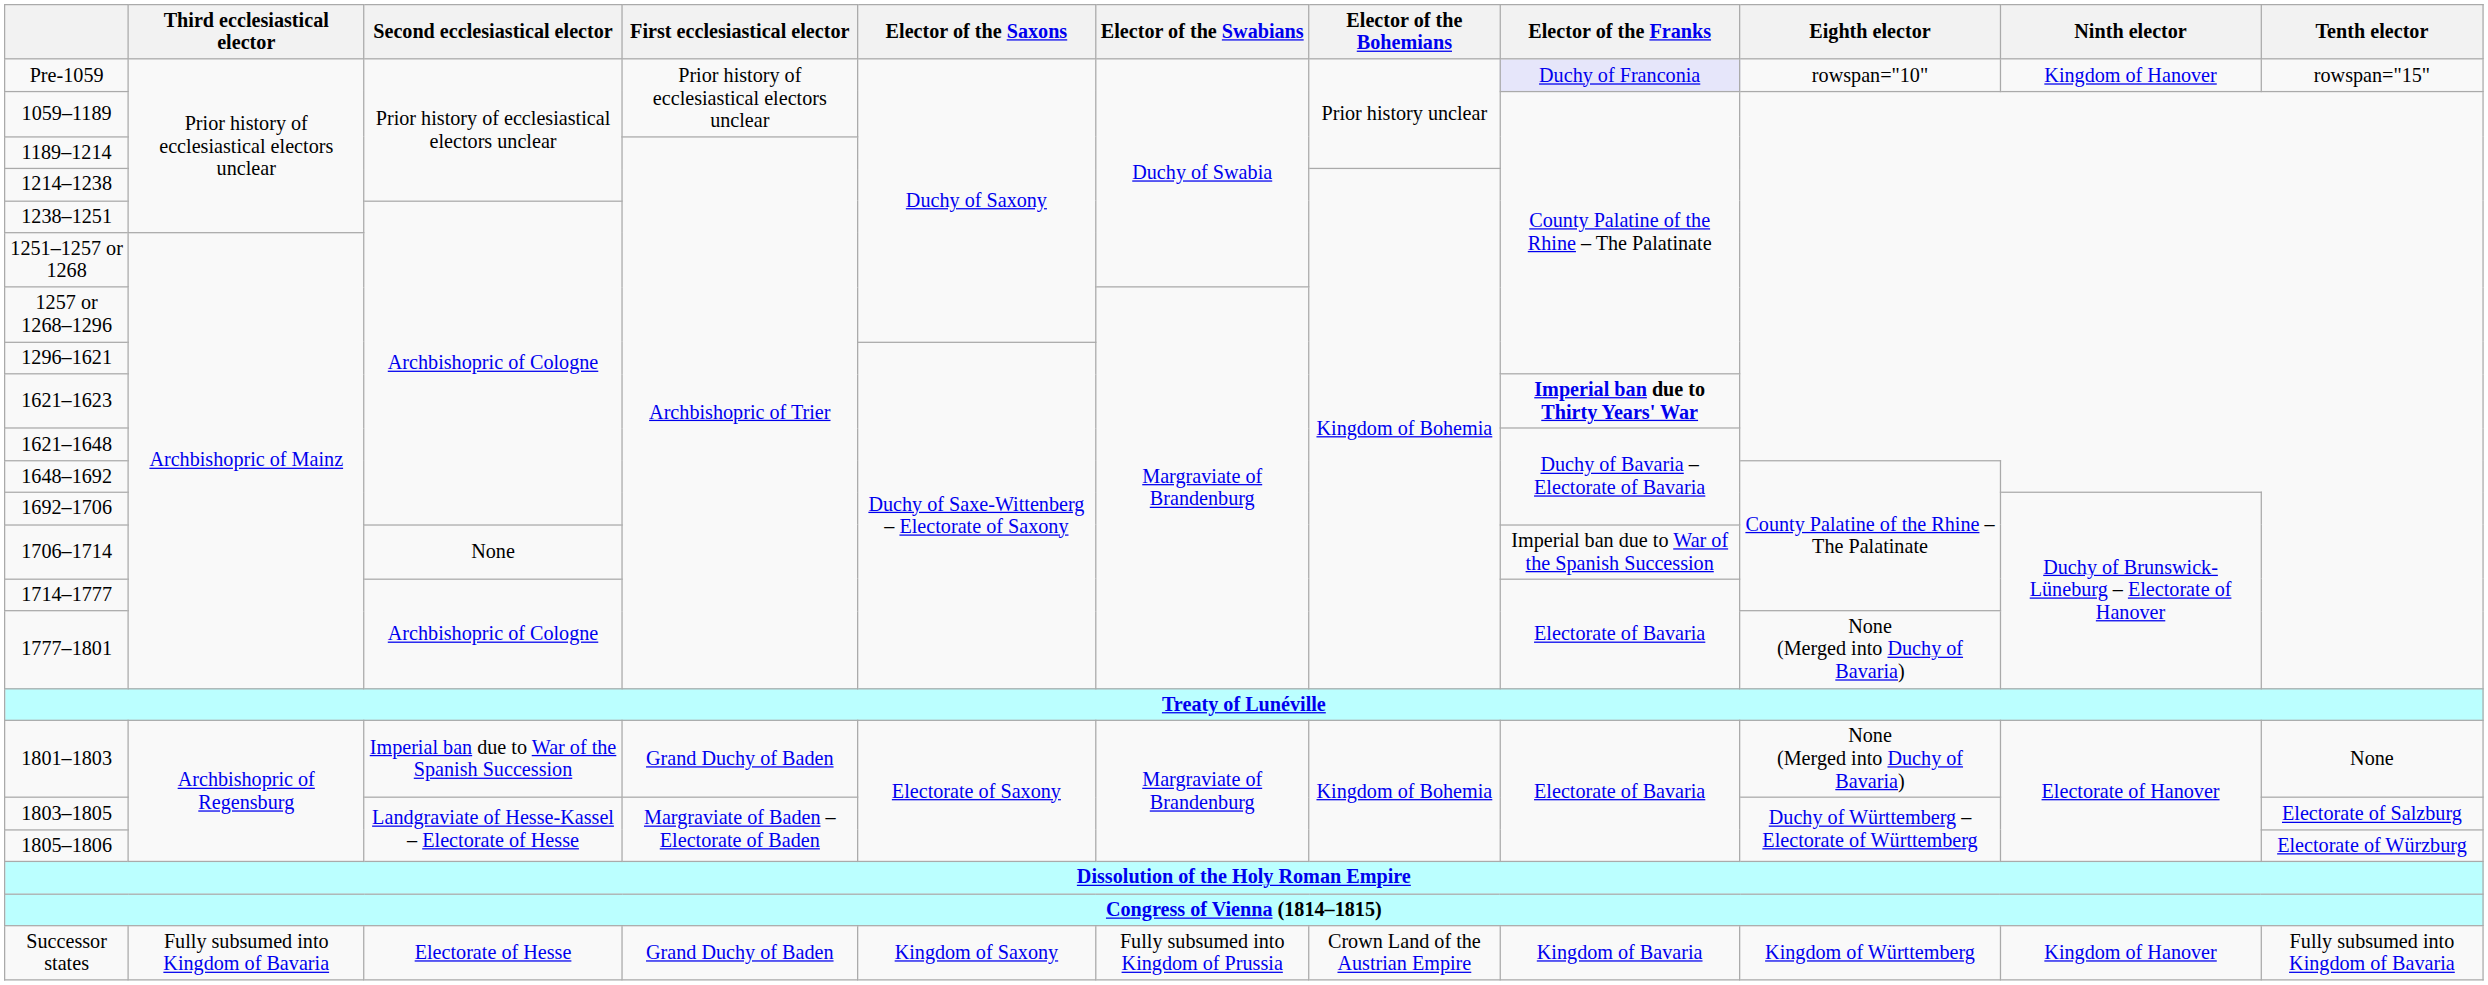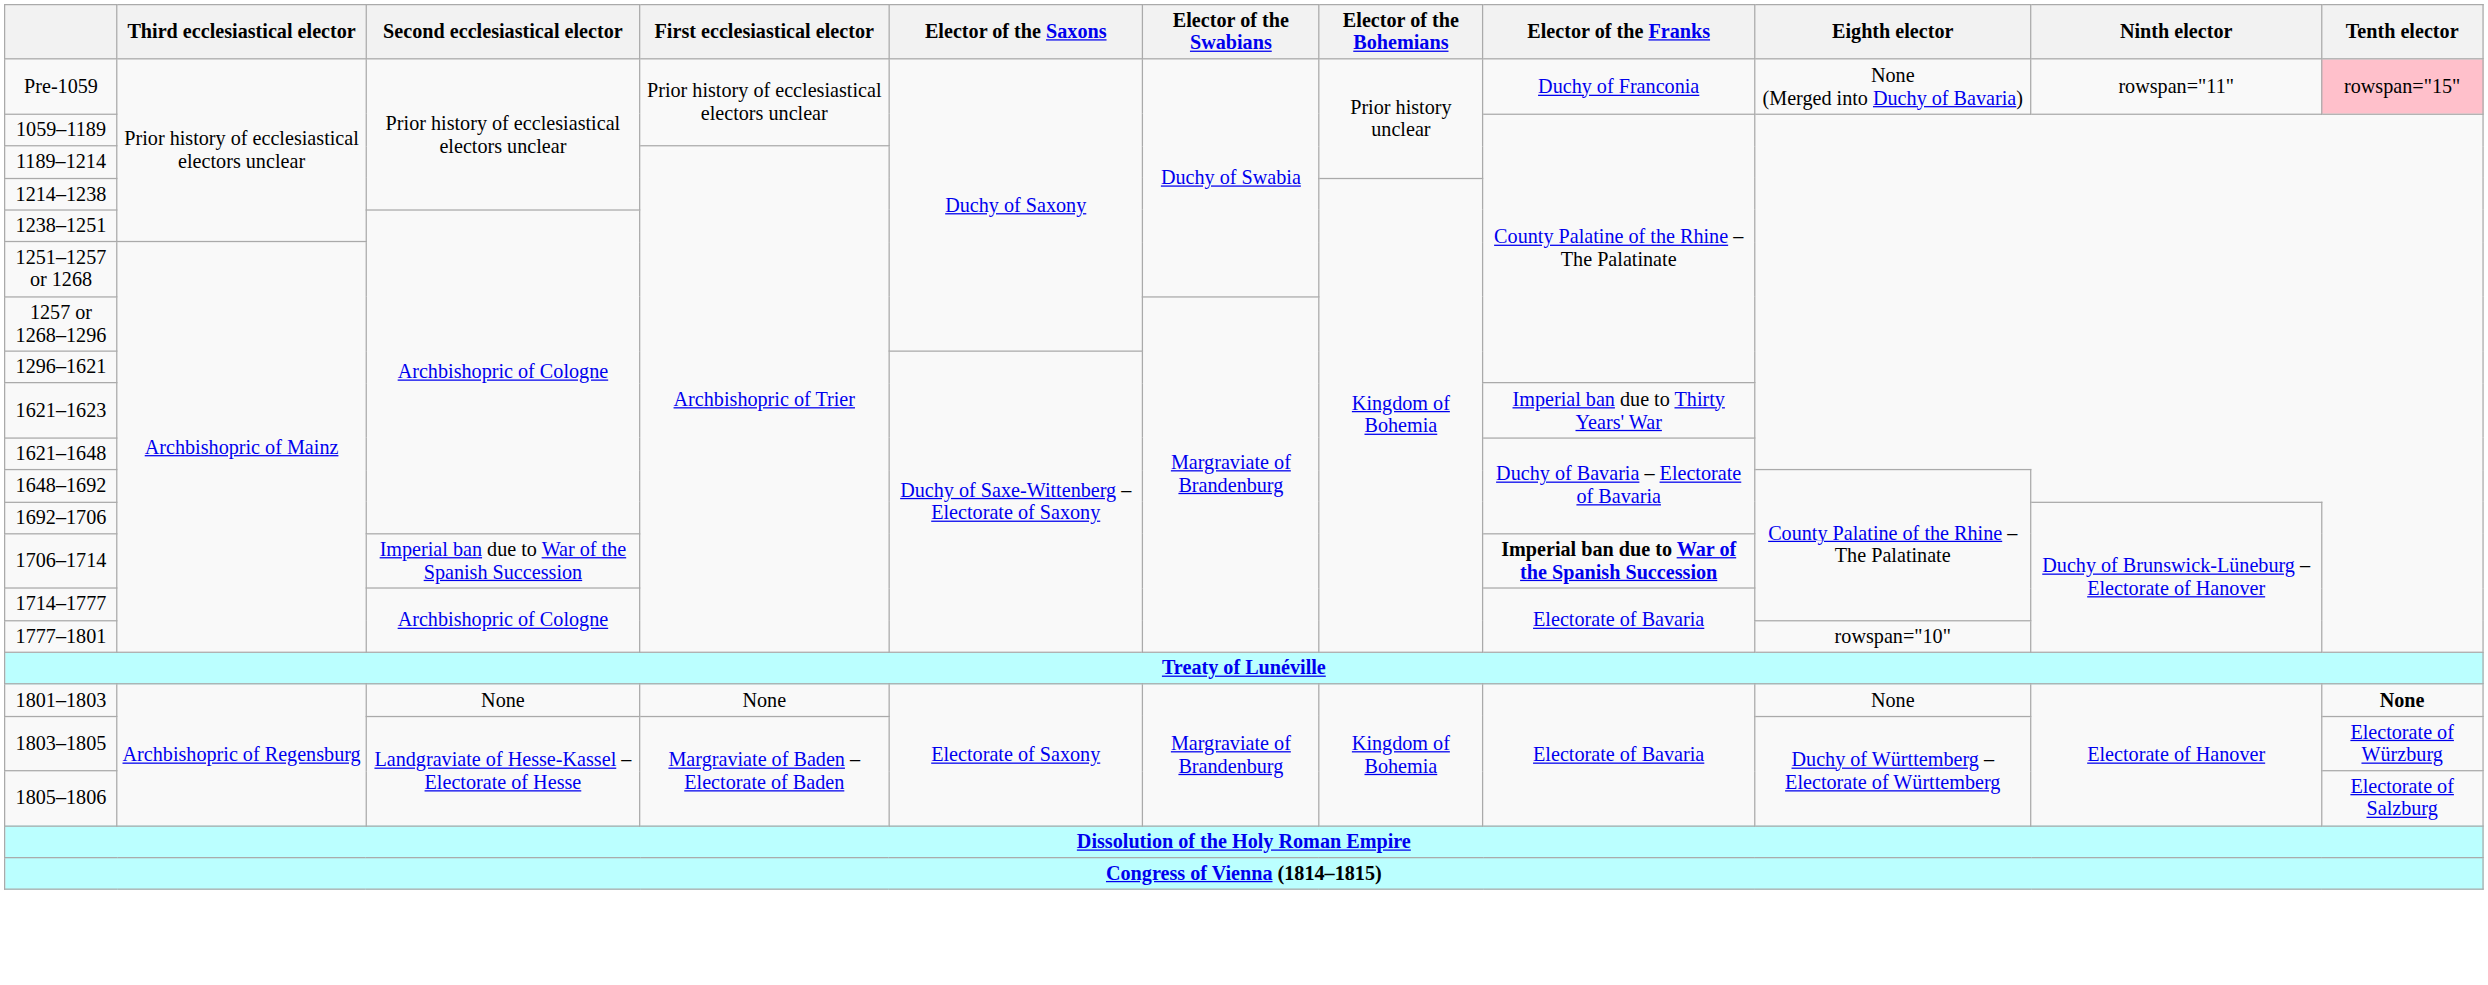(1620, 75) lavender background -> (1619, 86) no background
(1870, 75) rowspan="10" -> (1893, 86) None (Merged into Duchy of Bavaria)
(2131, 75) Kingdom of Hanover -> (2176, 86) rowspan="11"
(2372, 75) no background -> (2402, 86) pink background
(1620, 401) bold -> (1619, 410) normal
(493, 551) None -> (503, 560) Imperial ban due to War of the Spanish Succession
(1620, 551) normal -> (1619, 560) bold
(1870, 649) None (Merged into Duchy of Bavaria) -> (1893, 636) rowspan="10"
(493, 758) Imperial ban due to War of the Spanish Succession -> (503, 700) None
(740, 758) Grand Duchy of Baden -> (764, 700) None
(1870, 758) None (Merged into Duchy of Bavaria) -> (1893, 700) None
(2372, 758) normal -> (2402, 700) bold
(2372, 813) Electorate of Salzburg -> (2402, 743) Electorate of Würzburg
(2372, 845) Electorate of Würzburg -> (2402, 798) Electorate of Salzburg
- row: (67, 952)
